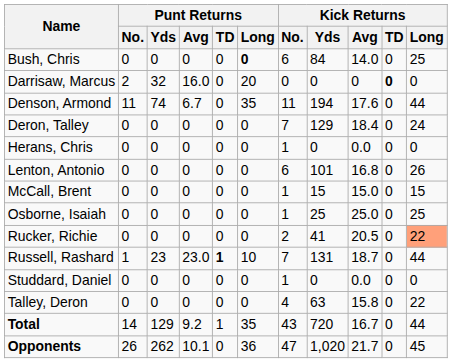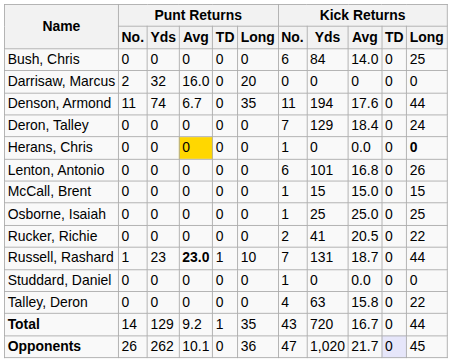(245, 59) bold -> (245, 59) normal
(389, 81) bold -> (389, 81) normal
(186, 147) no background -> (186, 147) gold background
(414, 147) normal -> (414, 147) bold
(418, 236) lightsalmon background -> (418, 236) no background
(196, 258) normal -> (196, 258) bold
(220, 258) bold -> (220, 258) normal
(389, 346) no background -> (389, 346) lavender background
